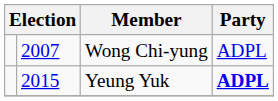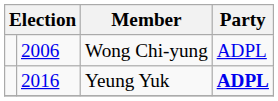(40, 50) 2007 -> (40, 50) 2006
(40, 80) 2015 -> (40, 80) 2016
